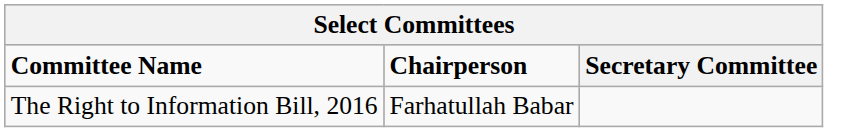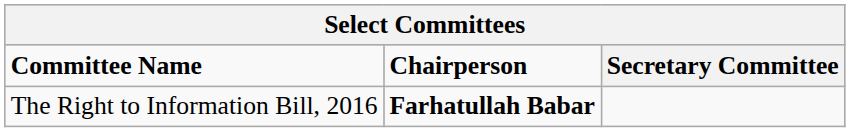(481, 106) normal -> (492, 106) bold
